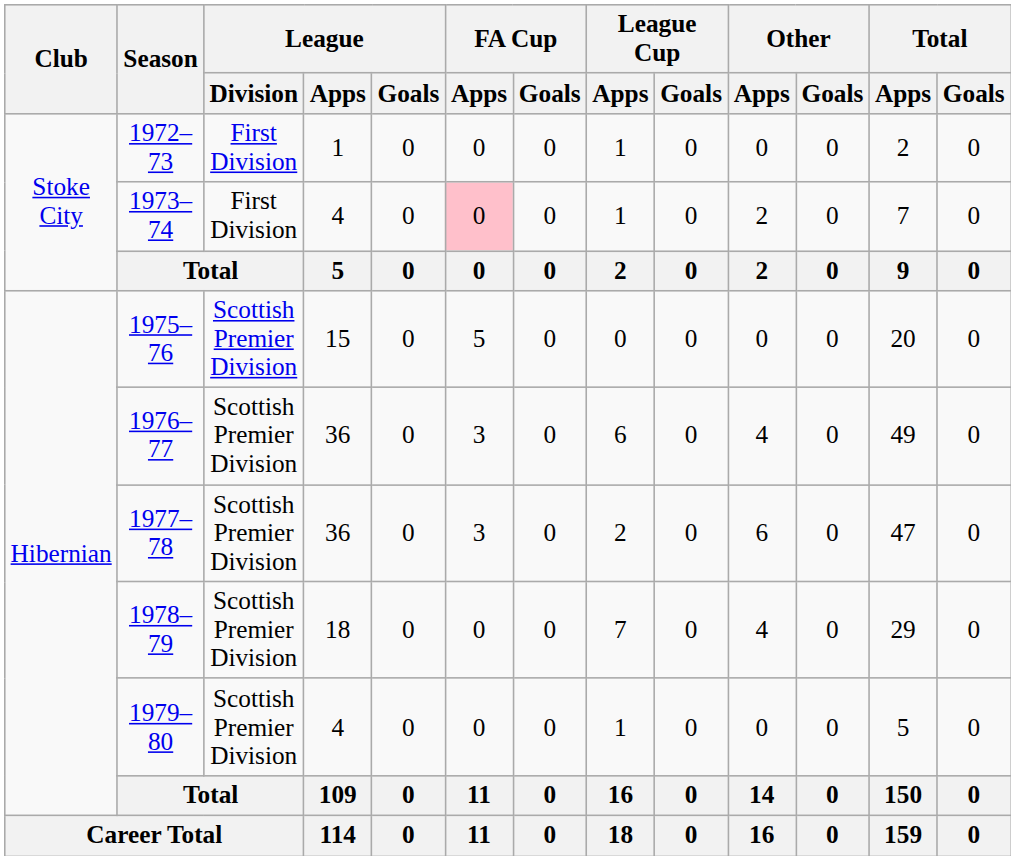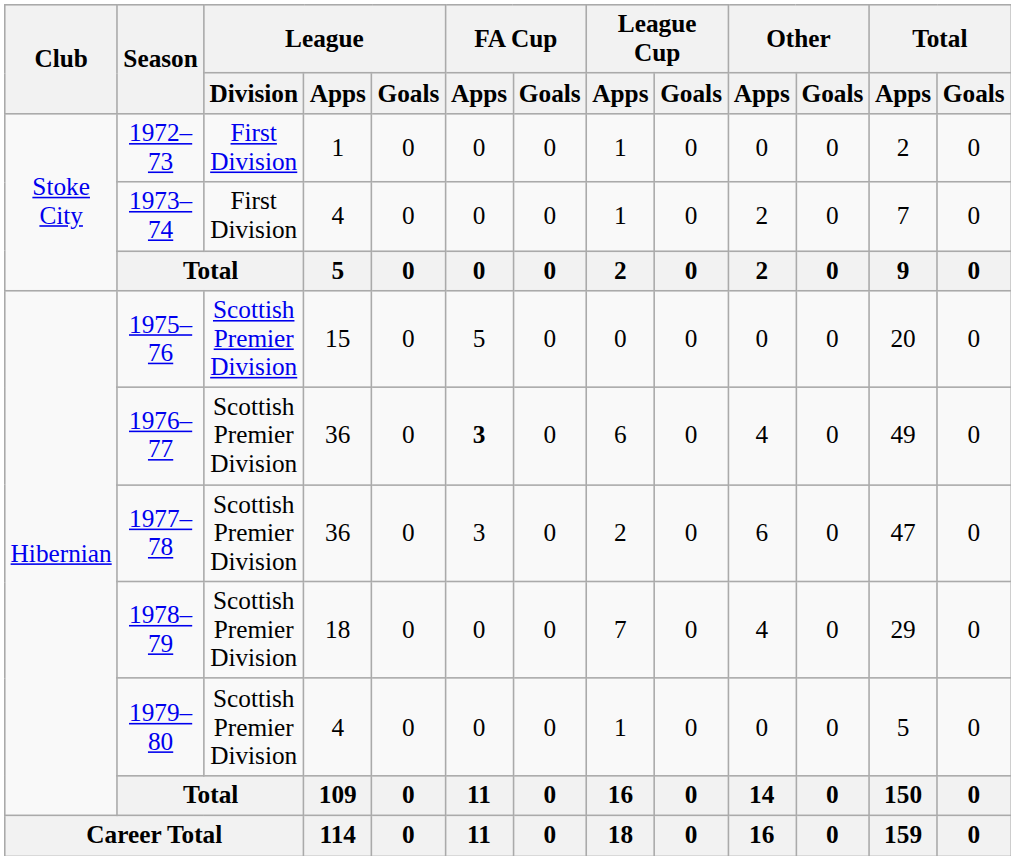(479, 215) pink background -> (479, 215) no background
(479, 435) normal -> (479, 435) bold
